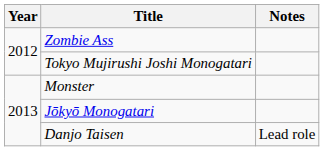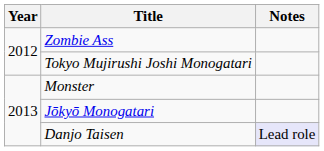(287, 134) no background -> (287, 134) lavender background
